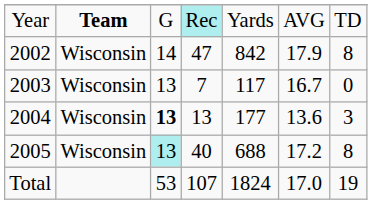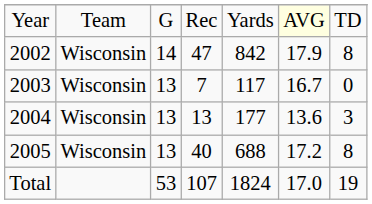(103, 20) bold -> (103, 20) normal
(202, 20) paleturquoise background -> (202, 20) no background
(304, 20) no background -> (304, 20) lightyellow background
(166, 118) bold -> (166, 118) normal
(166, 150) paleturquoise background -> (166, 150) no background
